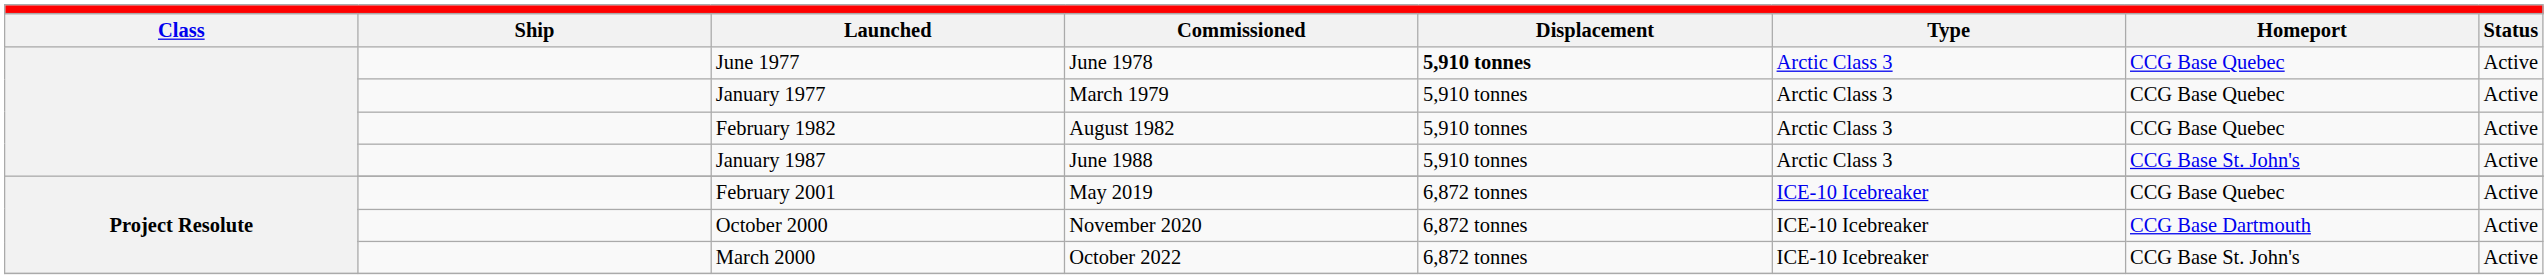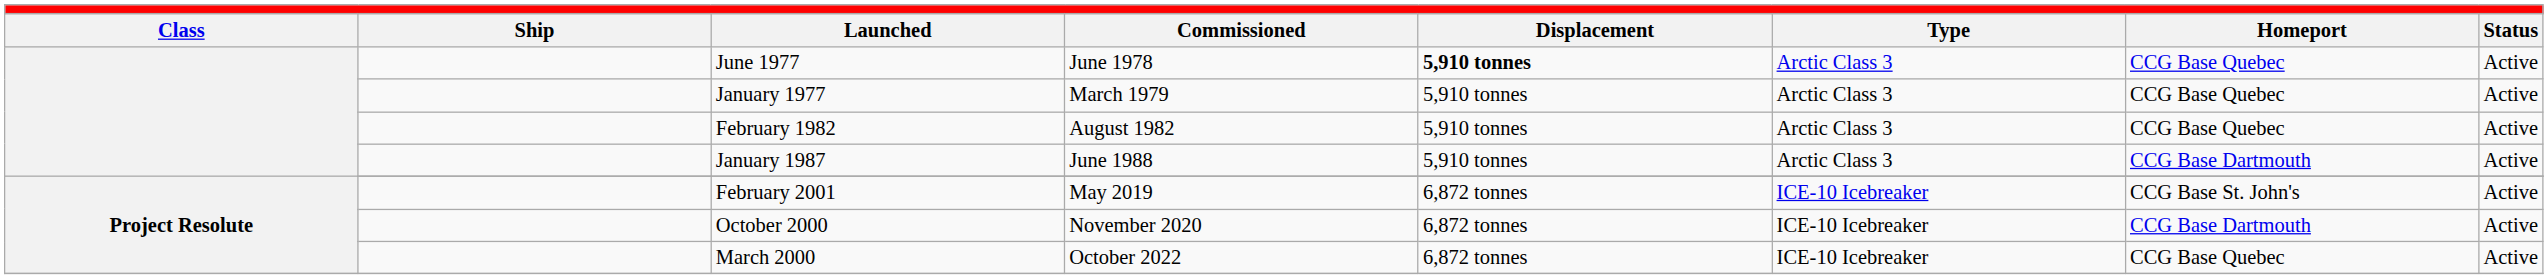(2215, 160) CCG Base St. John's -> (2220, 160) CCG Base Dartmouth
(2207, 192) CCG Base Quebec -> (2215, 192) CCG Base St. John's
(2215, 257) CCG Base St. John's -> (2207, 257) CCG Base Quebec
